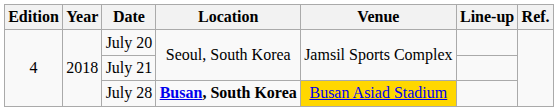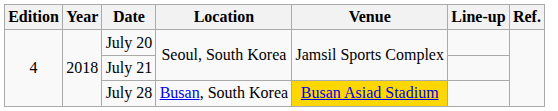(228, 93) bold -> (224, 93) normal
